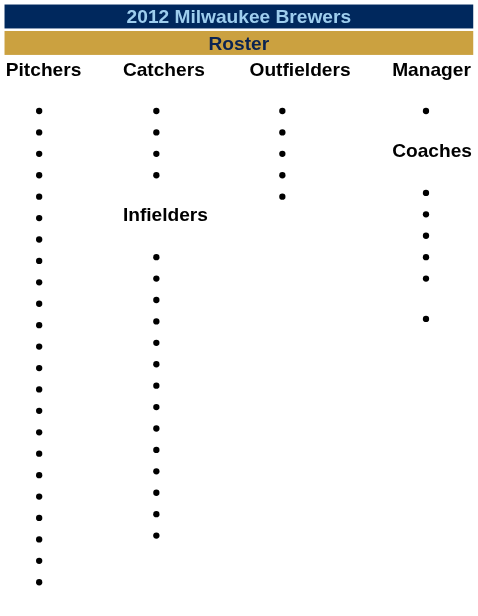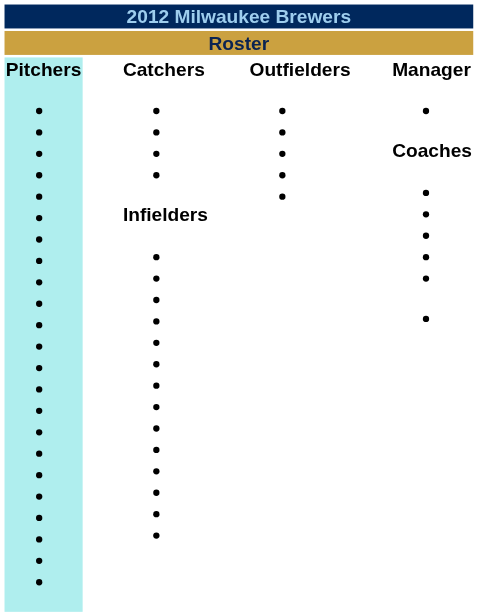(44, 325) no background -> (44, 325) paleturquoise background
